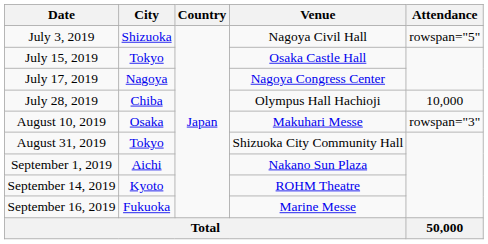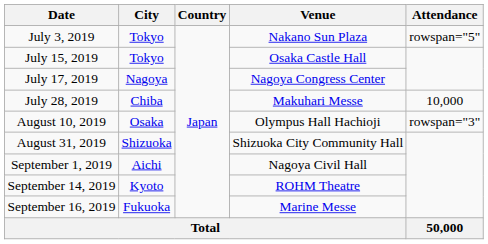(147, 36) Shizuoka -> (147, 36) Tokyo
(318, 36) Nagoya Civil Hall -> (318, 36) Nakano Sun Plaza
(318, 100) Olympus Hall Hachioji -> (318, 100) Makuhari Messe
(318, 121) Makuhari Messe -> (318, 121) Olympus Hall Hachioji
(147, 143) Tokyo -> (147, 143) Shizuoka
(318, 164) Nakano Sun Plaza -> (318, 164) Nagoya Civil Hall
